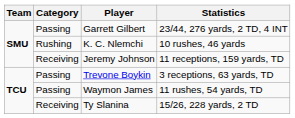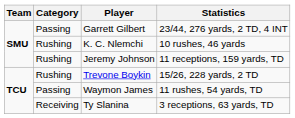(57, 59) Receiving -> (54, 59) Rushing
(53, 74) Passing -> (54, 74) Rushing
(216, 74) 3 receptions, 63 yards, TD -> (209, 74) 15/26, 228 yards, 2 TD
(209, 105) 15/26, 228 yards, 2 TD -> (216, 105) 3 receptions, 63 yards, TD
